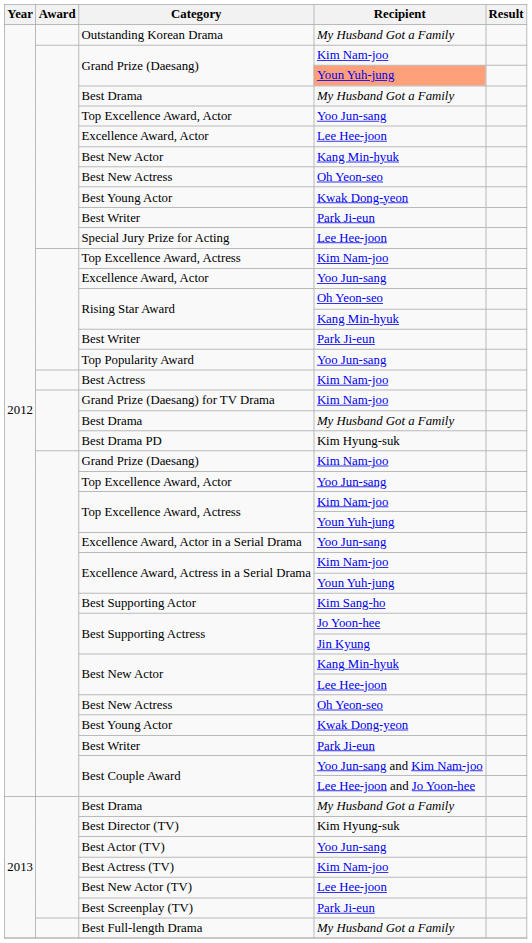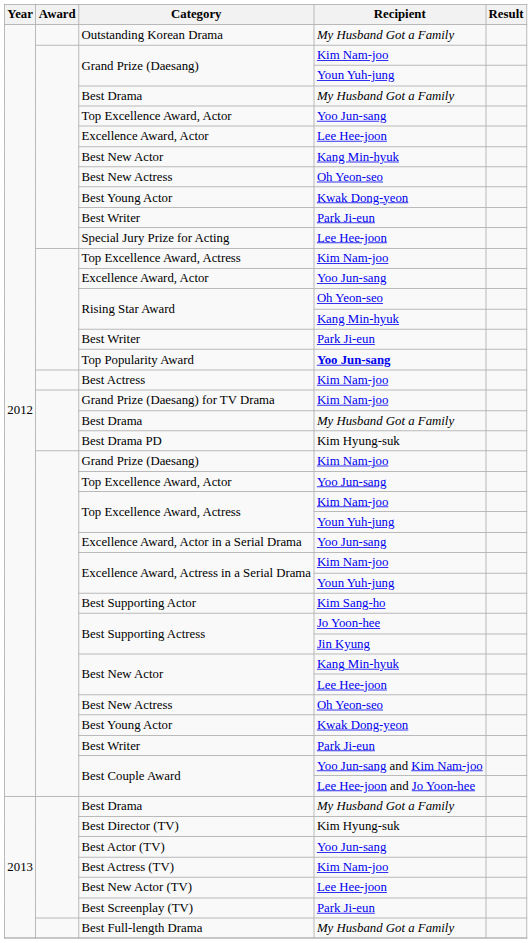(356, 75) lightsalmon background -> (356, 75) no background
(352, 359) normal -> (354, 359) bold
